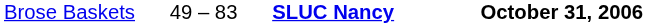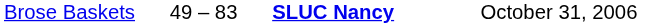(562, 12) bold -> (559, 12) normal
